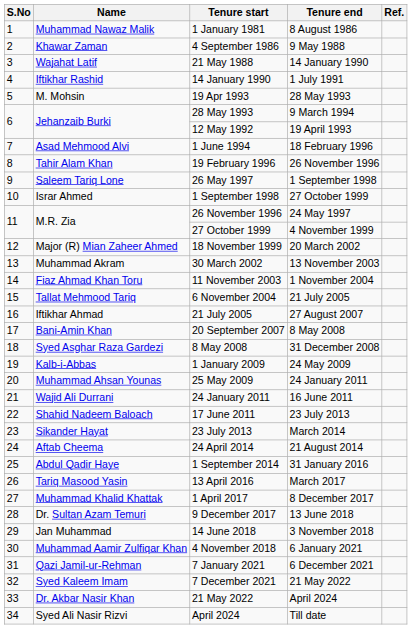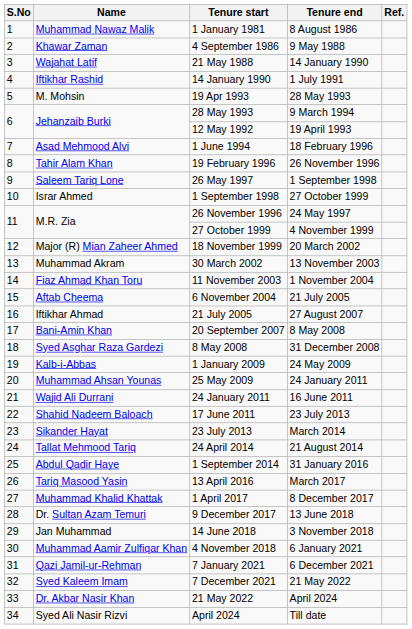(86, 297) Tallat Mehmood Tariq -> (69, 297) Aftab Cheema
(69, 448) Aftab Cheema -> (86, 448) Tallat Mehmood Tariq
